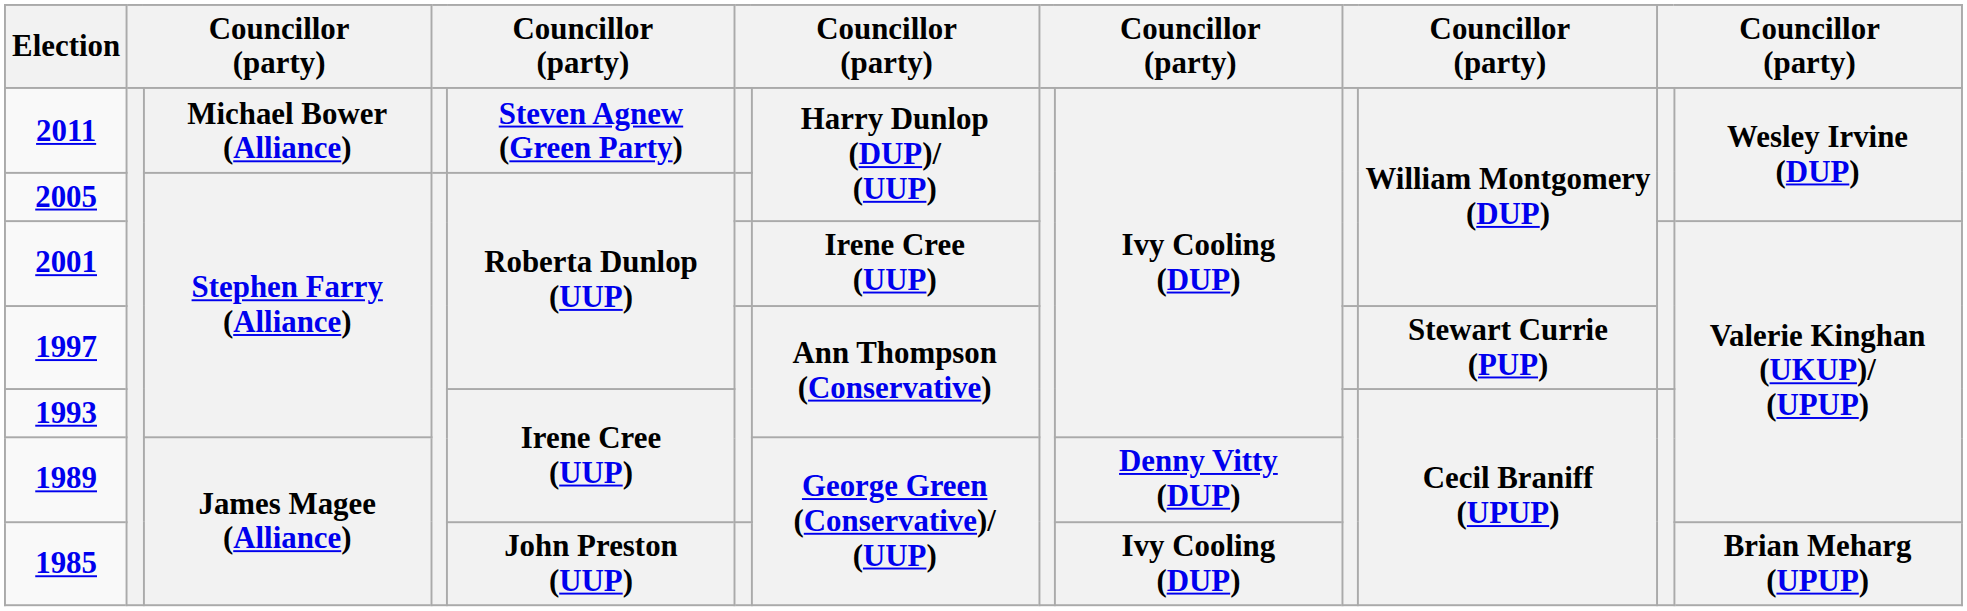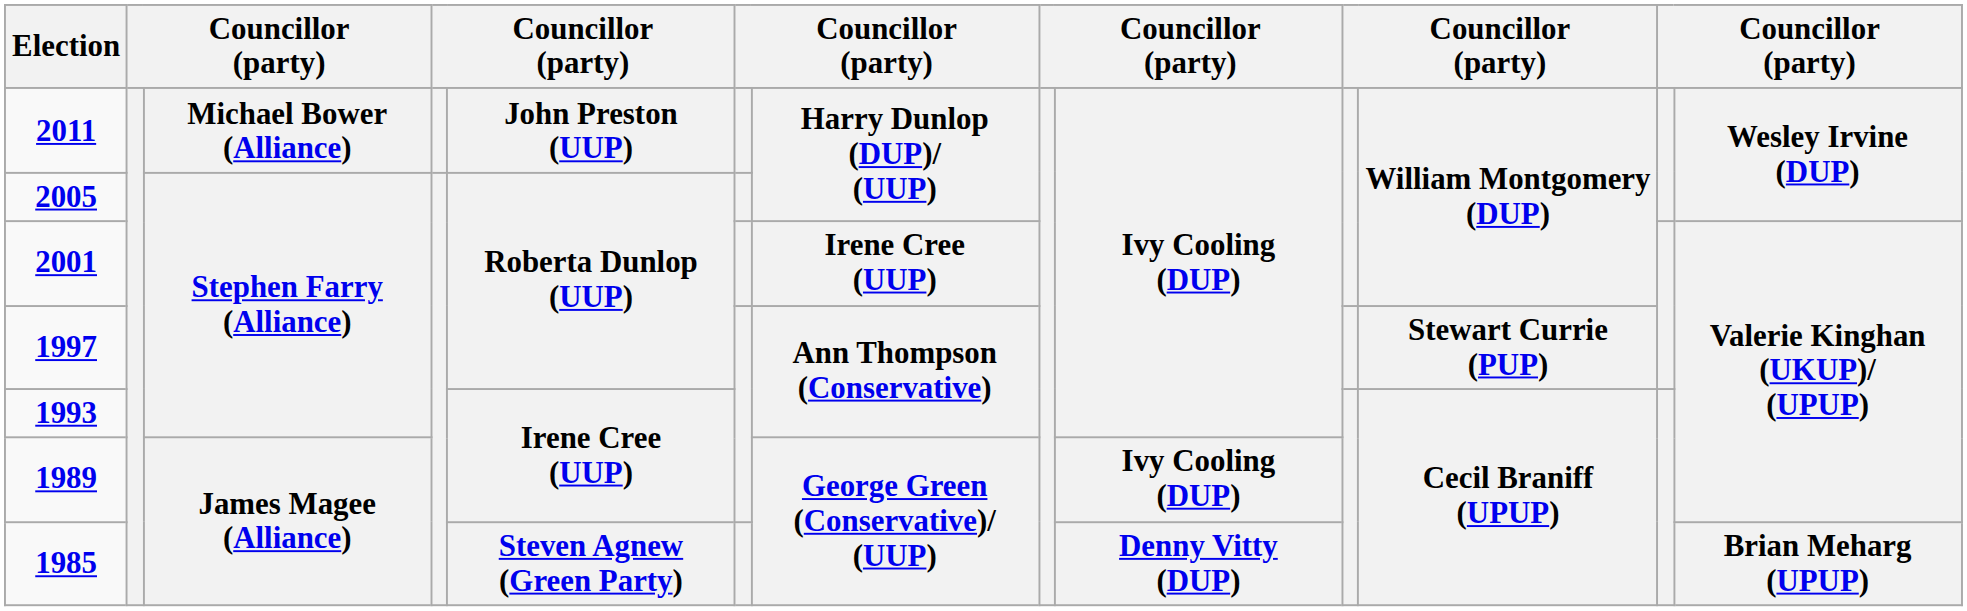(591, 130) Steven Agnew (Green Party) -> (591, 130) John Preston (UUP)
(1198, 479) Denny Vitty (DUP) -> (1198, 479) Ivy Cooling (DUP)
(591, 562) John Preston (UUP) -> (591, 562) Steven Agnew (Green Party)
(1198, 562) Ivy Cooling (DUP) -> (1198, 562) Denny Vitty (DUP)
